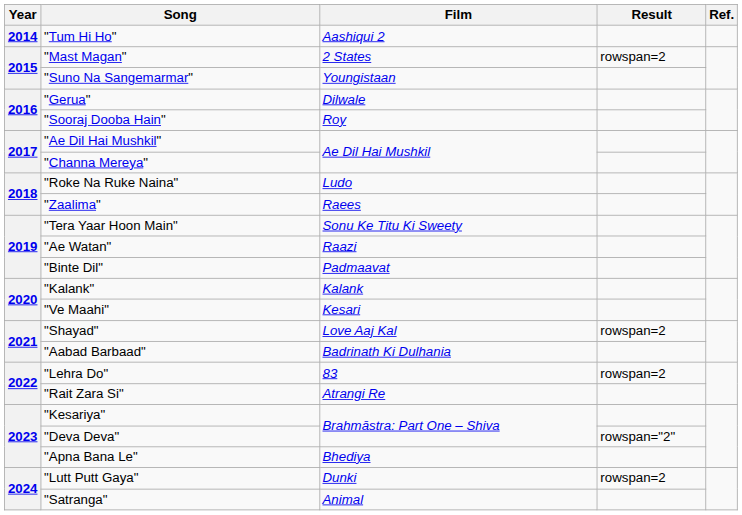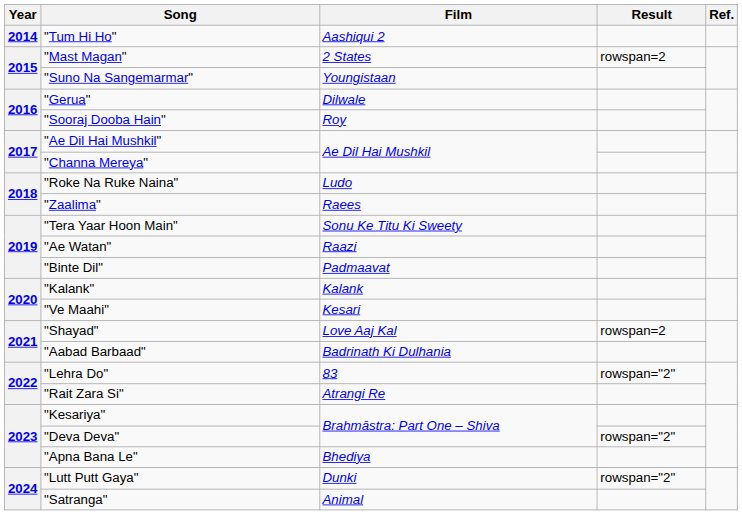(633, 373) rowspan=2 -> (638, 373) rowspan="2"
(633, 478) rowspan=2 -> (638, 478) rowspan="2"
